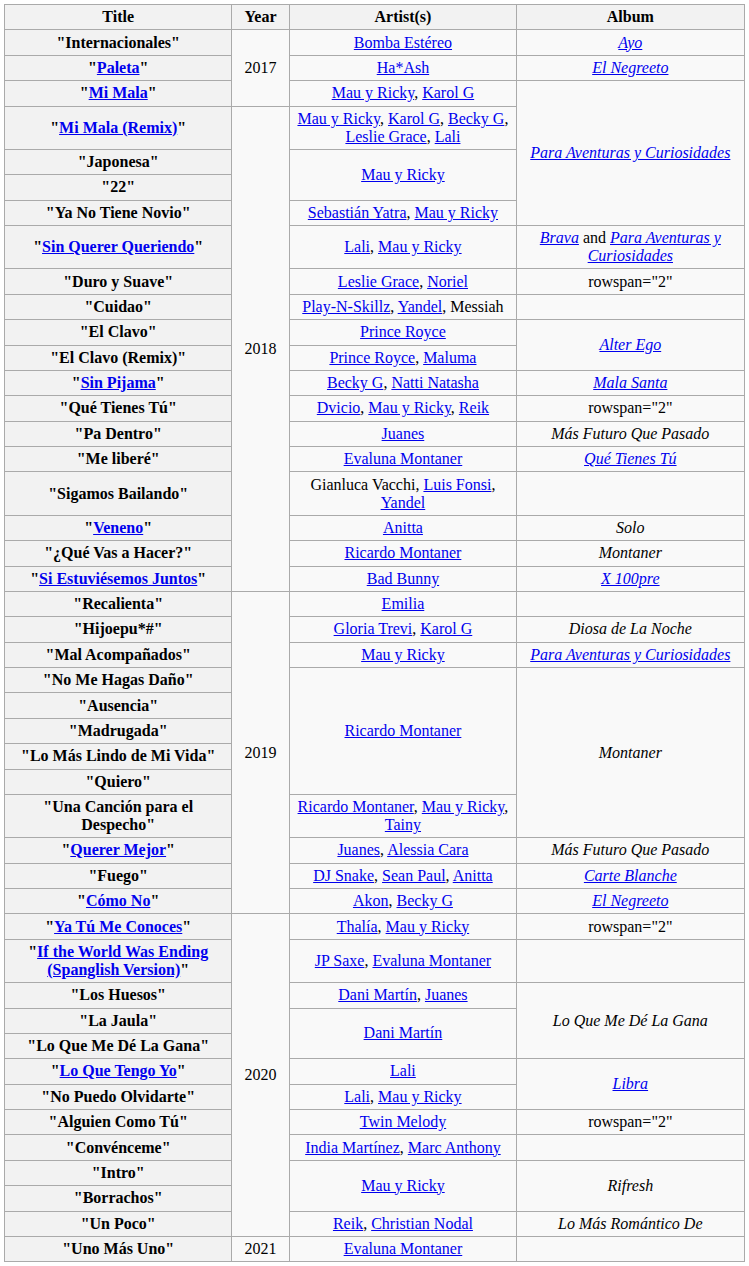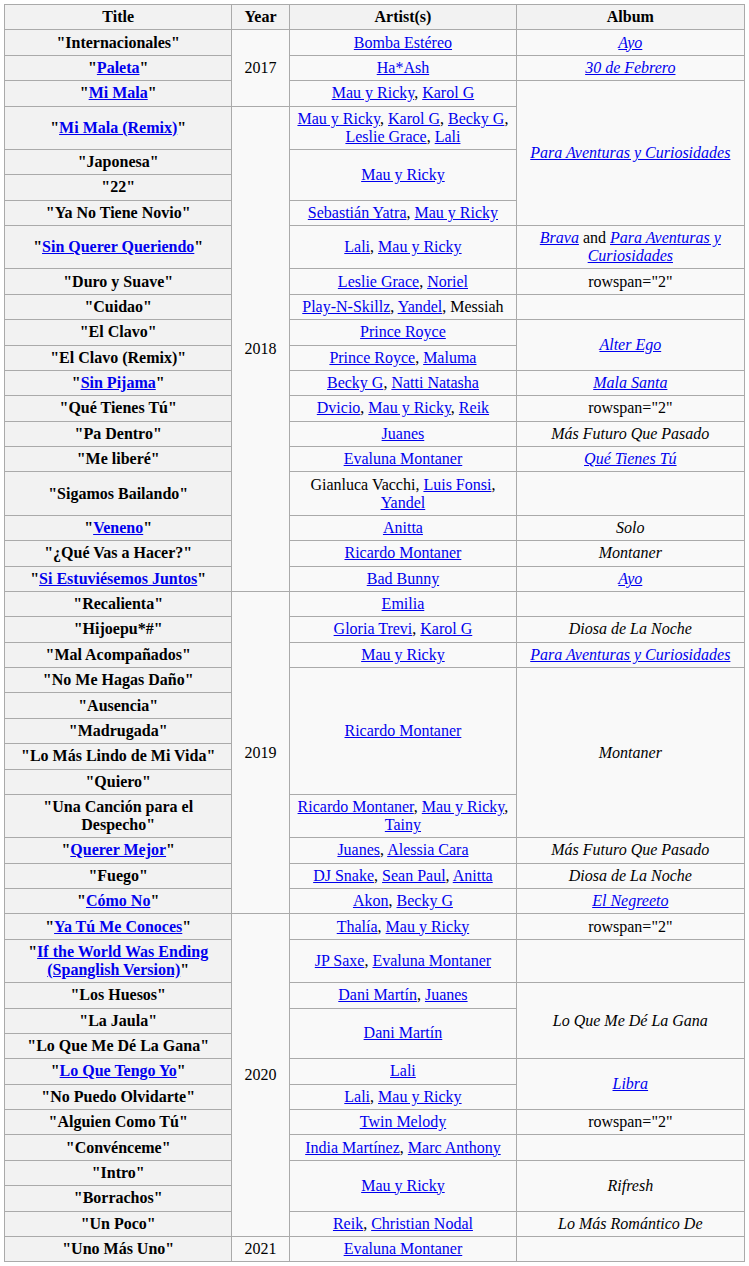(630, 67) El Negreeto -> (630, 67) 30 de Febrero
(630, 578) X 100pre -> (630, 578) Ayo
(630, 875) Carte Blanche -> (630, 875) Diosa de La Noche
